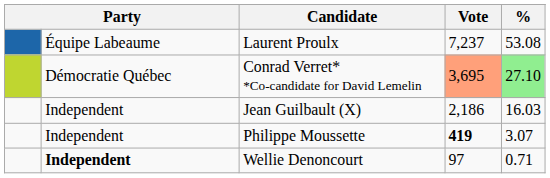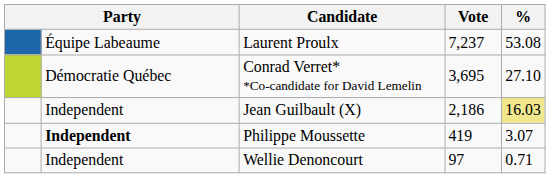(466, 76) lightsalmon background -> (466, 76) no background
(523, 76) lightgreen background -> (523, 76) no background
(523, 110) no background -> (523, 110) khaki background
(84, 135) normal -> (88, 135) bold
(460, 135) bold -> (460, 135) normal
(88, 160) bold -> (84, 160) normal
